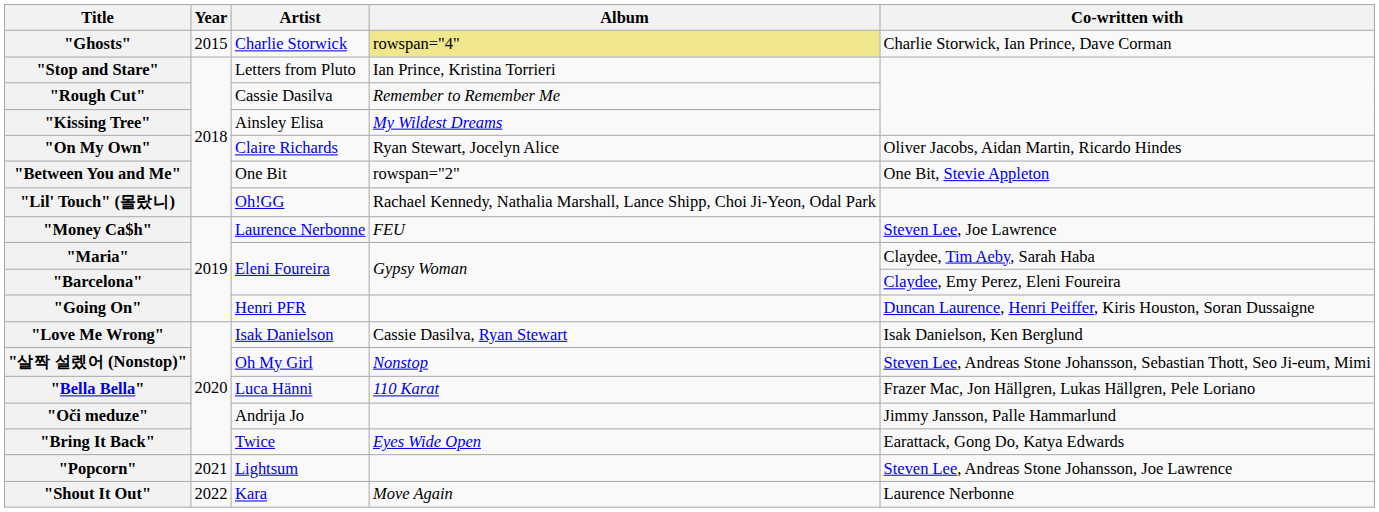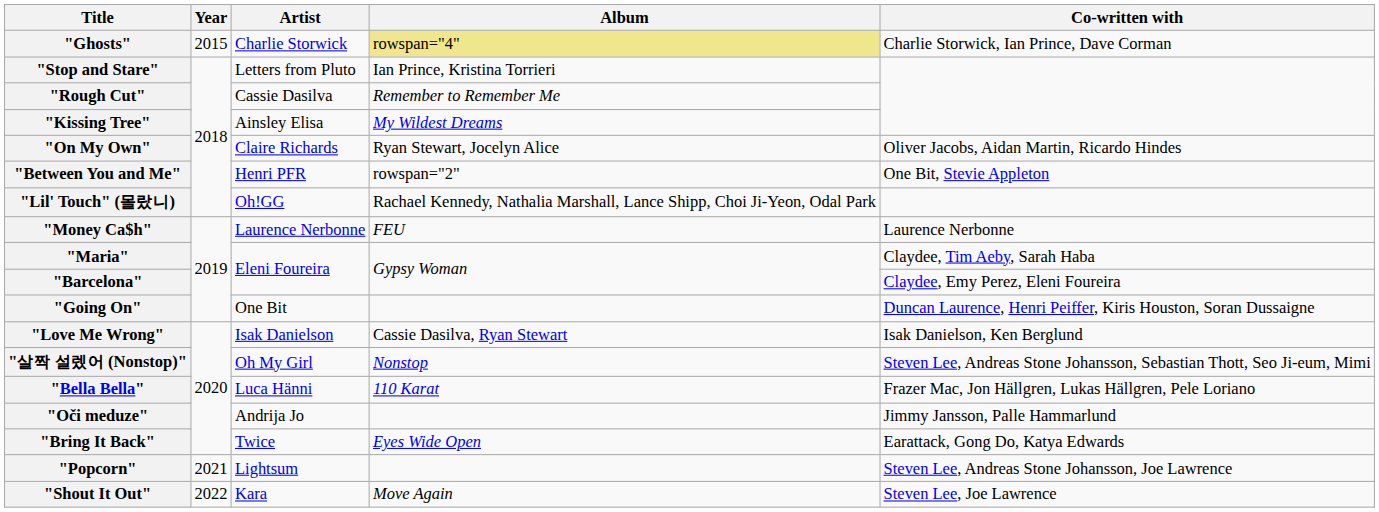(261, 174) One Bit -> (270, 174) Henri PFR
(970, 229) Steven Lee, Joe Lawrence -> (949, 229) Laurence Nerbonne
(270, 308) Henri PFR -> (261, 308) One Bit
(949, 494) Laurence Nerbonne -> (970, 494) Steven Lee, Joe Lawrence
